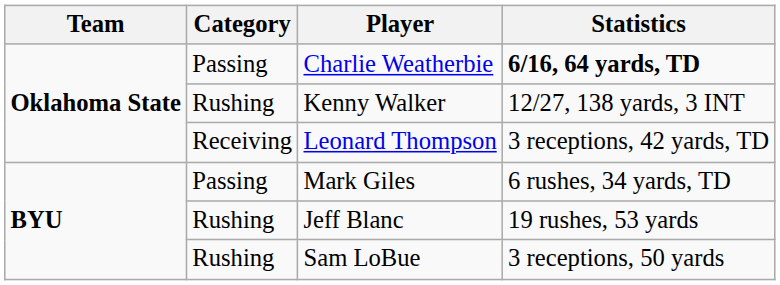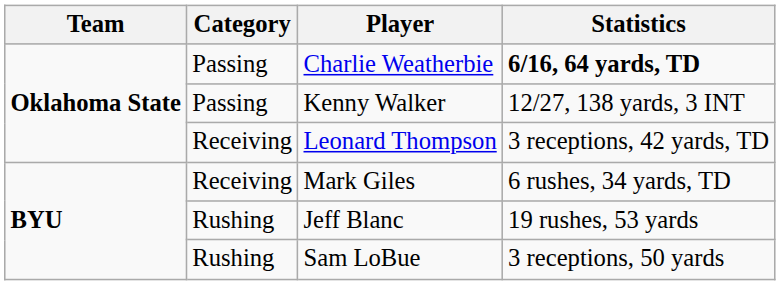(233, 102) Rushing -> (230, 102) Passing
(230, 180) Passing -> (242, 180) Receiving
